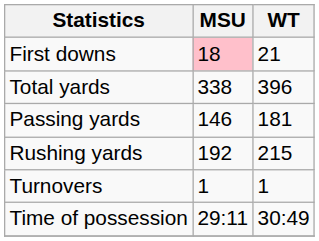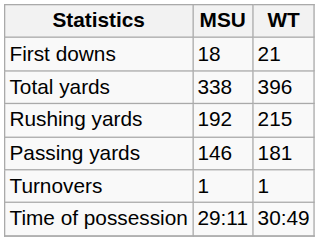(209, 53) pink background -> (209, 53) no background
rows swapped: (76, 152) <-> (75, 119)
